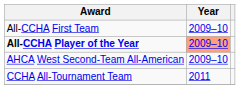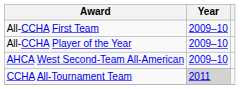(73, 44) bold -> (69, 44) normal
(208, 44) lightsalmon background -> (208, 44) no background
(200, 76) no background -> (200, 76) lightgrey background
